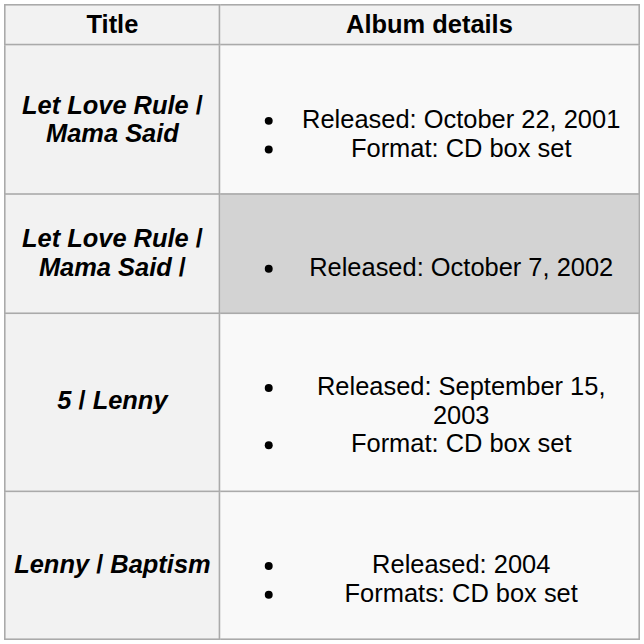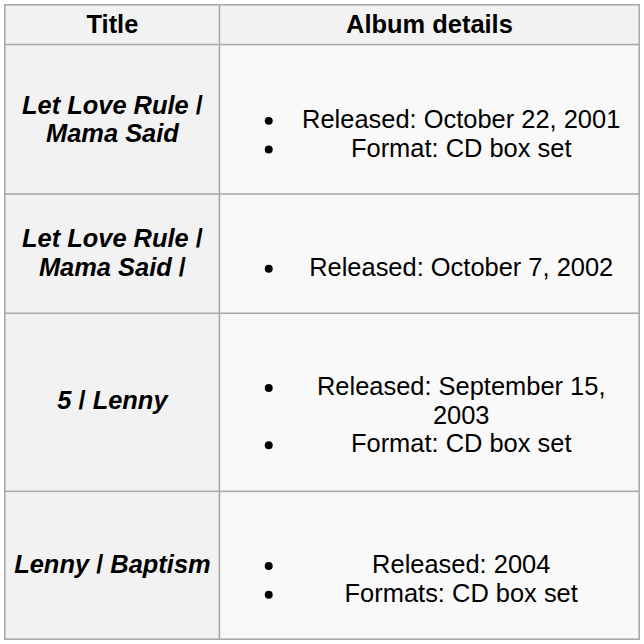(429, 268) lightgrey background -> (429, 268) no background
